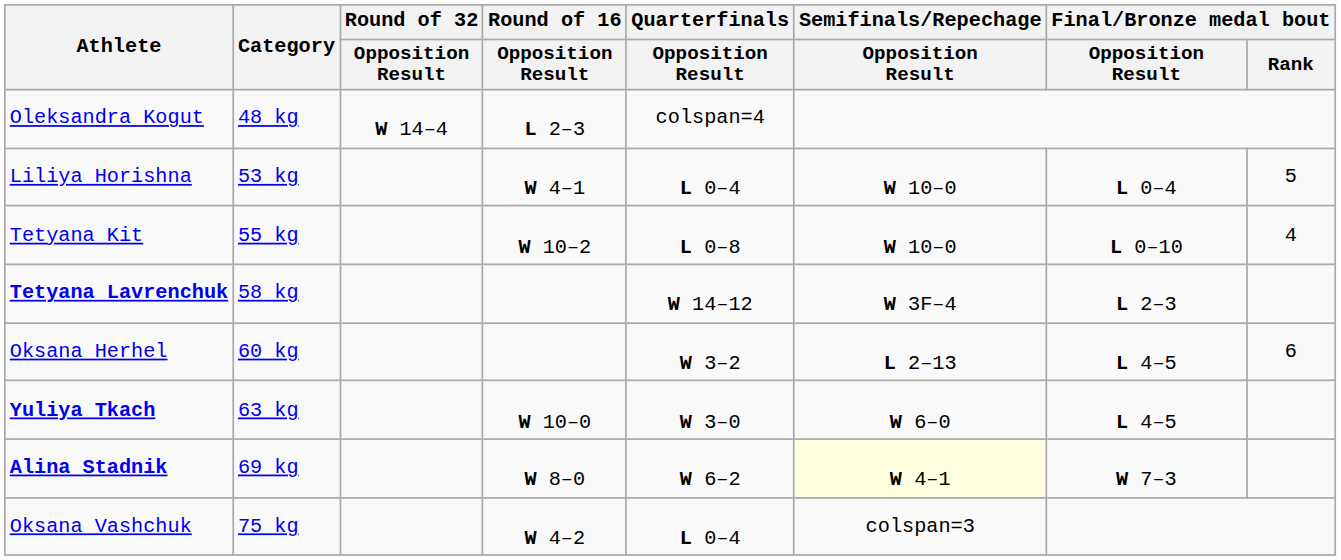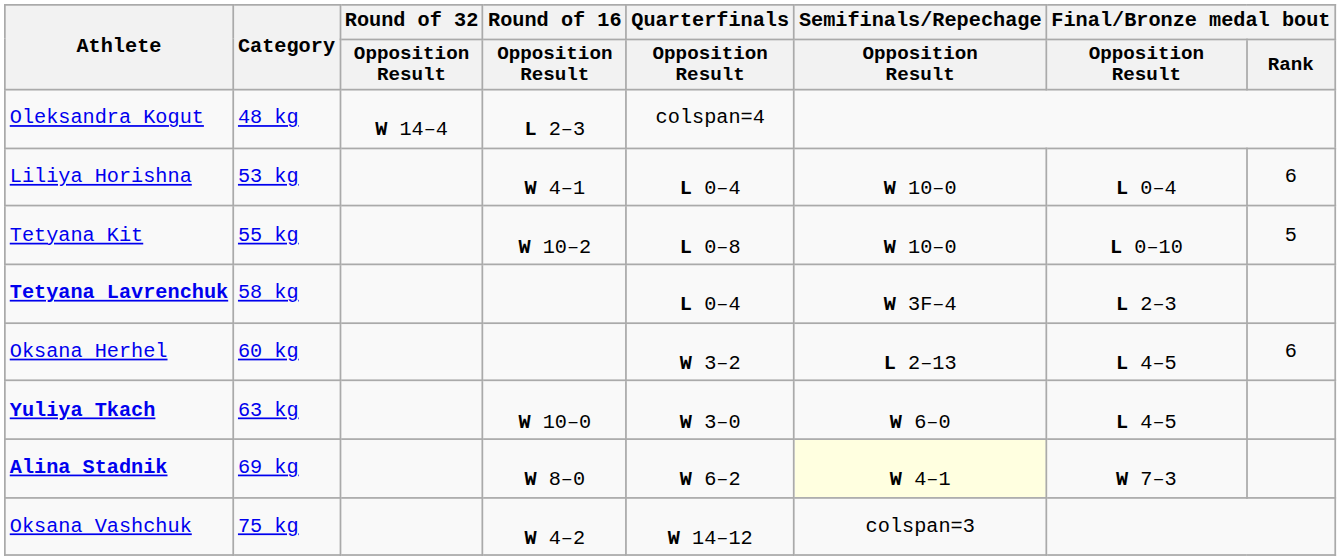(1291, 177) 5 -> (1291, 177) 6
(1291, 235) 4 -> (1291, 235) 5
(710, 305) W 14–12 -> (710, 305) L 0–4
(710, 538) L 0–4 -> (710, 538) W 14–12
